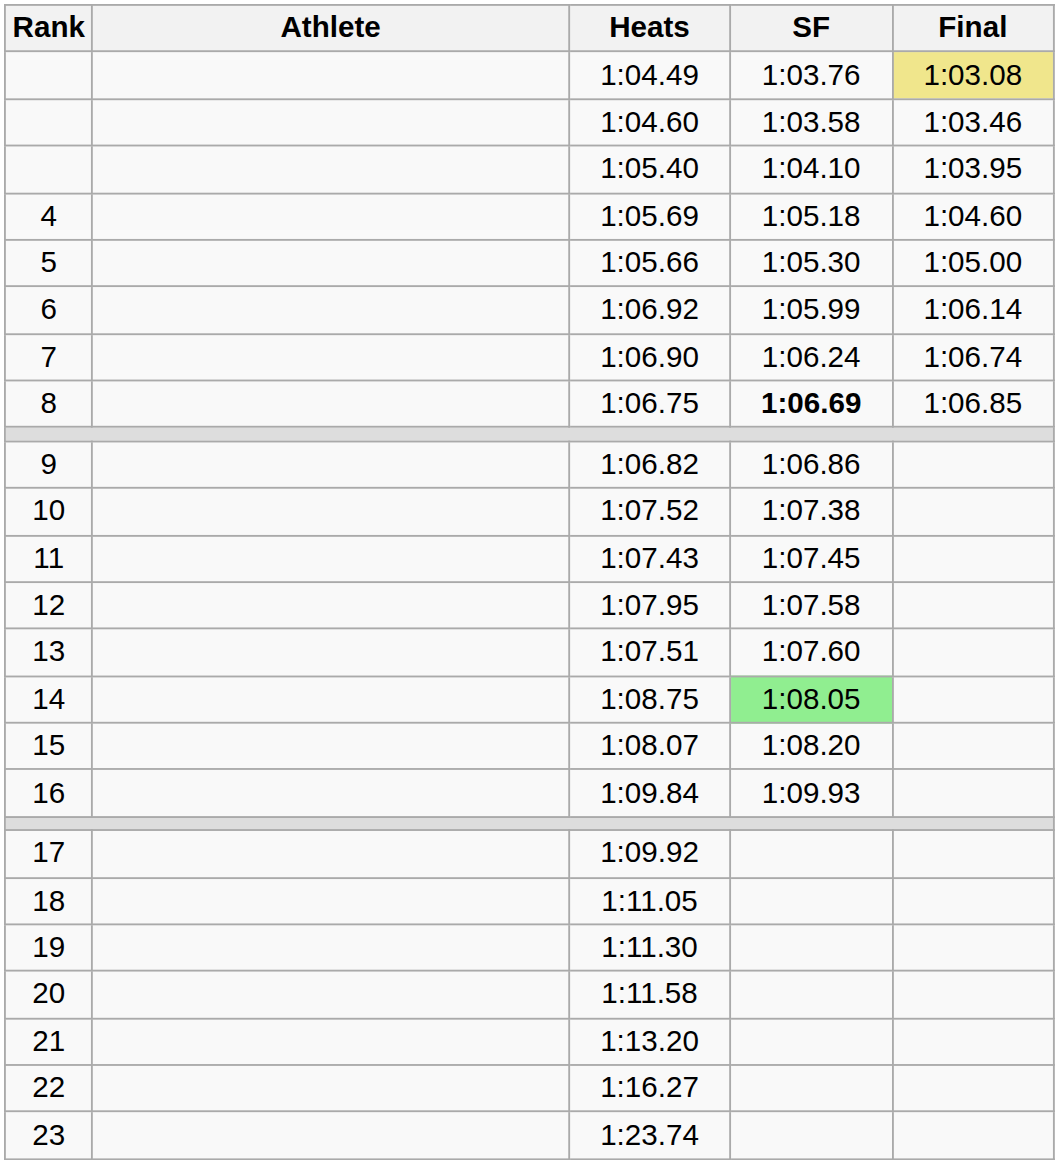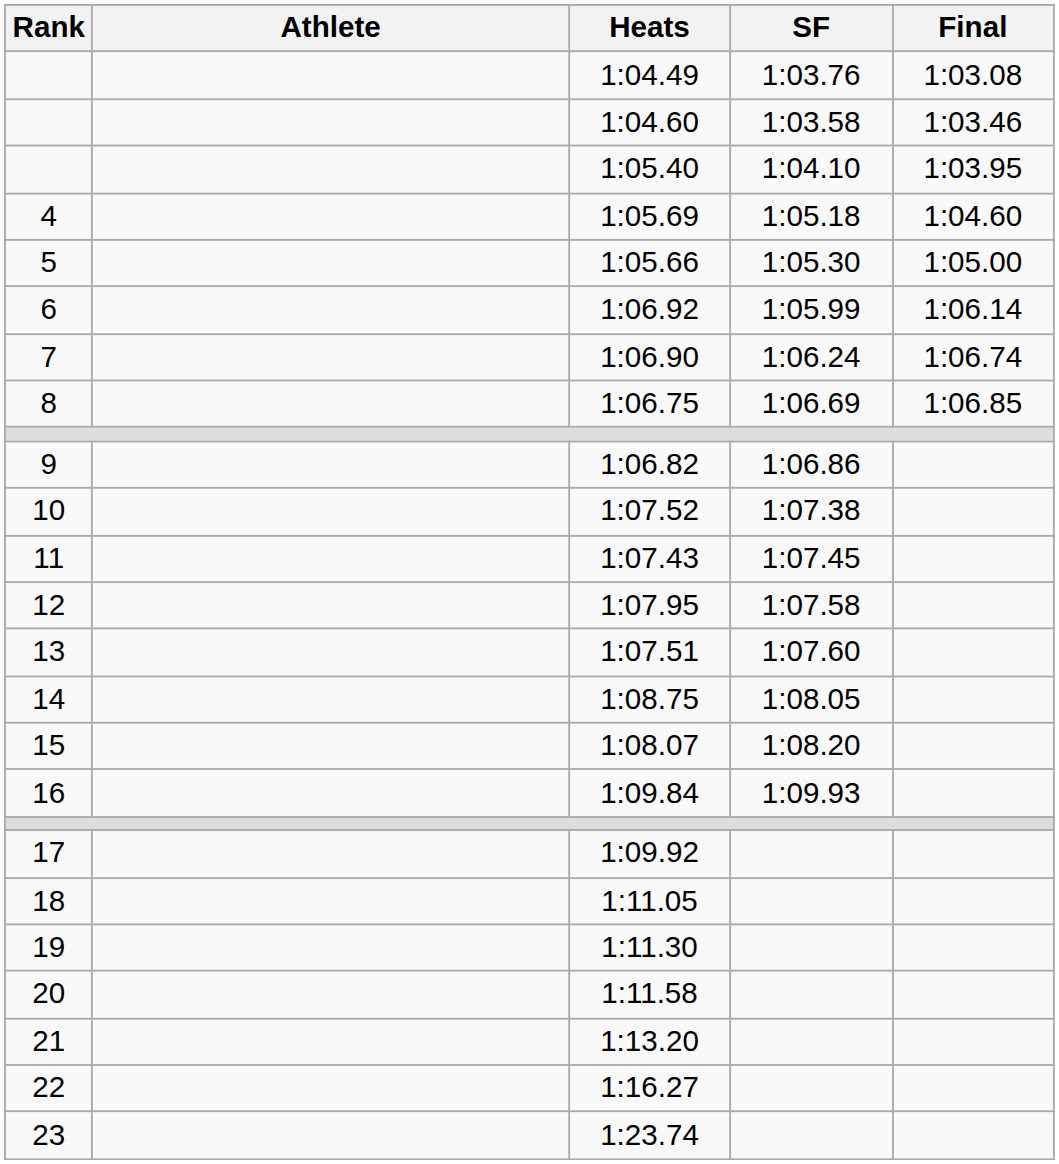(973, 74) khaki background -> (973, 74) no background
(811, 403) bold -> (811, 403) normal
(811, 698) lightgreen background -> (811, 698) no background
